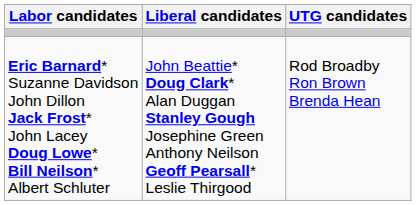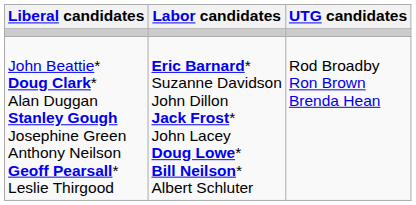columns swapped: (73, 16) <-> (214, 16)
